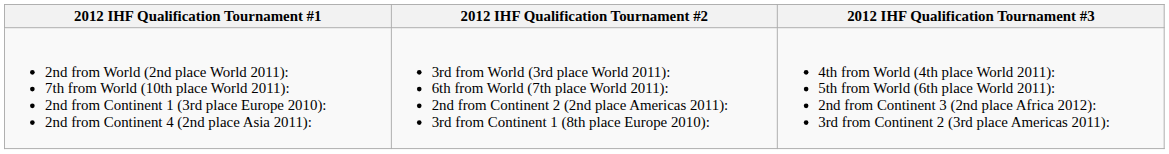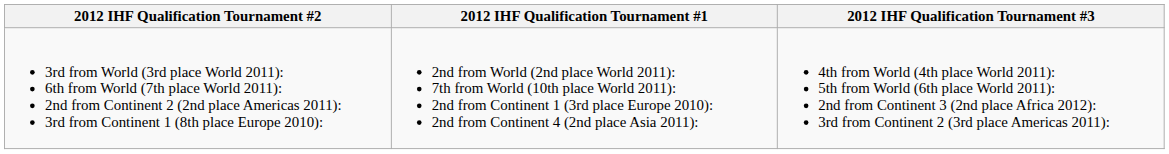columns swapped: (198, 16) <-> (584, 16)
